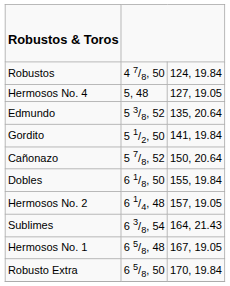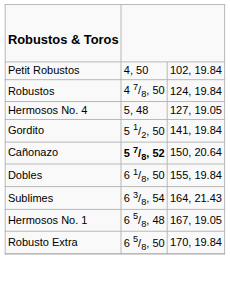+ row: (44, 70)
- row: (31, 113)
(144, 158) normal -> (144, 153) bold
- row: (48, 202)
